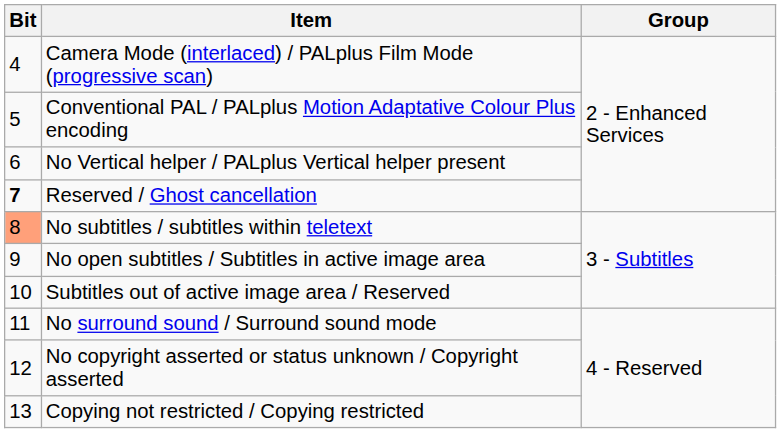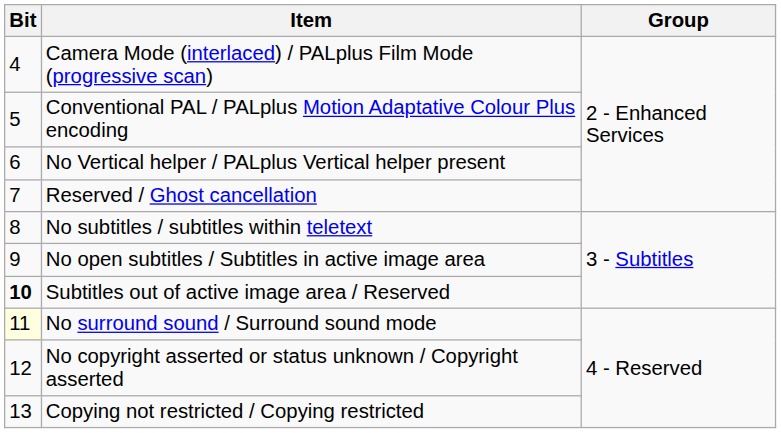(15, 195) bold -> (15, 195) normal
(15, 227) lightsalmon background -> (15, 227) no background
(21, 291) normal -> (21, 291) bold
(20, 324) no background -> (20, 324) lightyellow background
